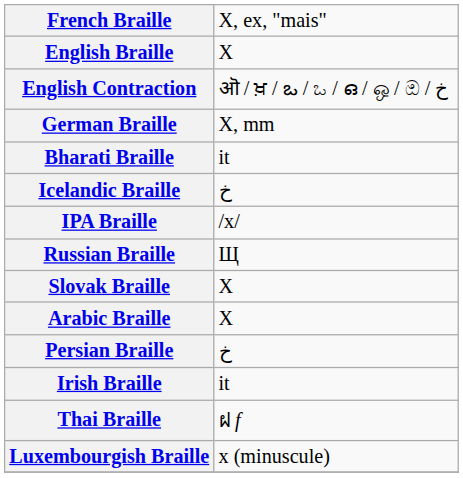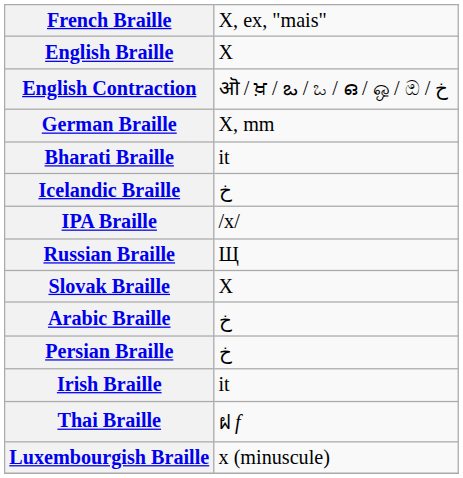(226, 318) X -> (225, 319) خ
